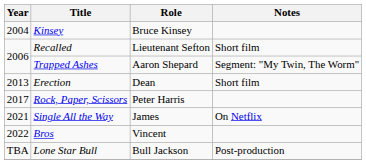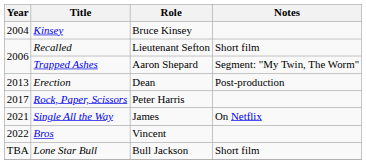(237, 82) Short film -> (250, 82) Post-production
(250, 151) Post-production -> (237, 151) Short film
